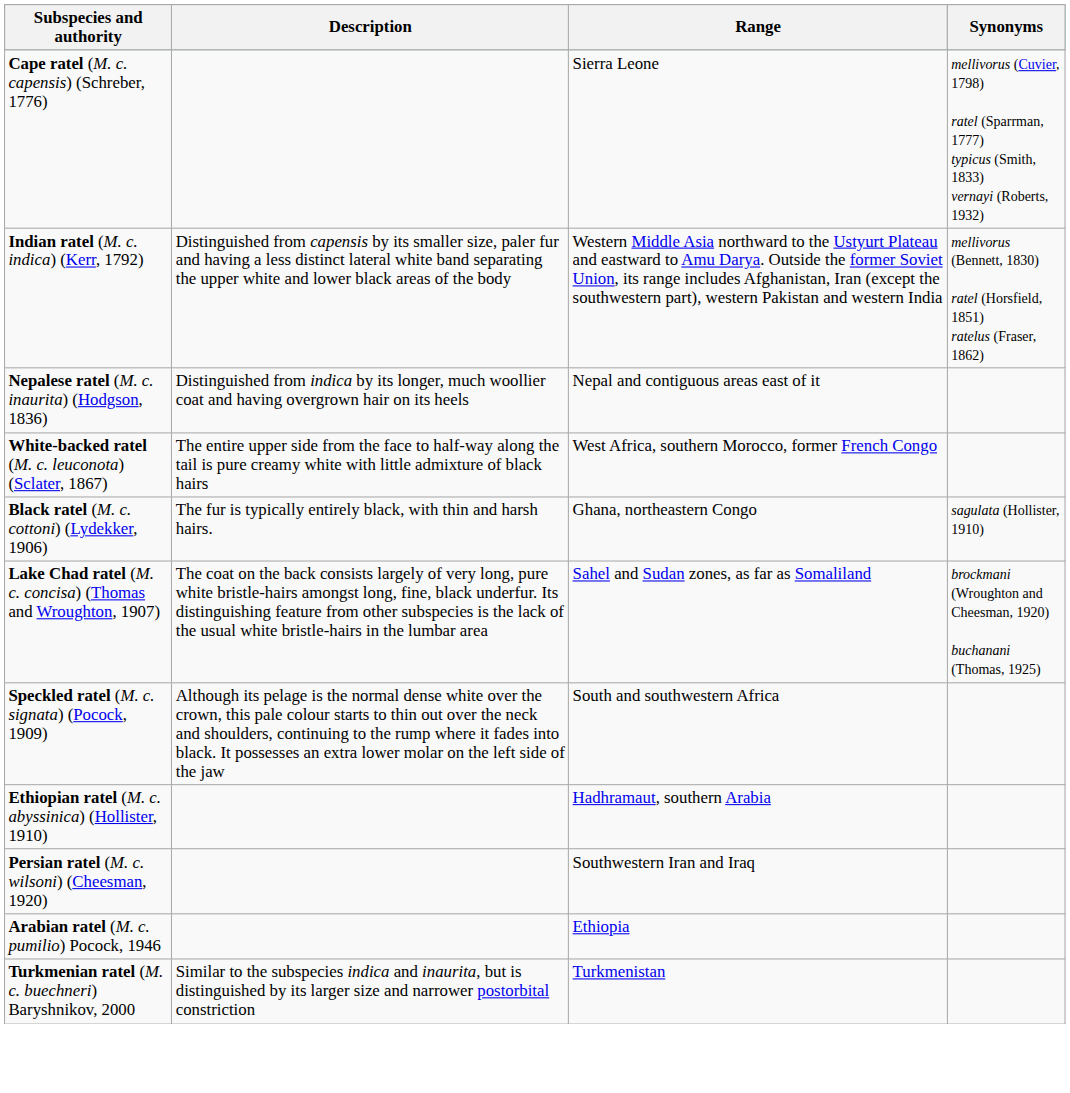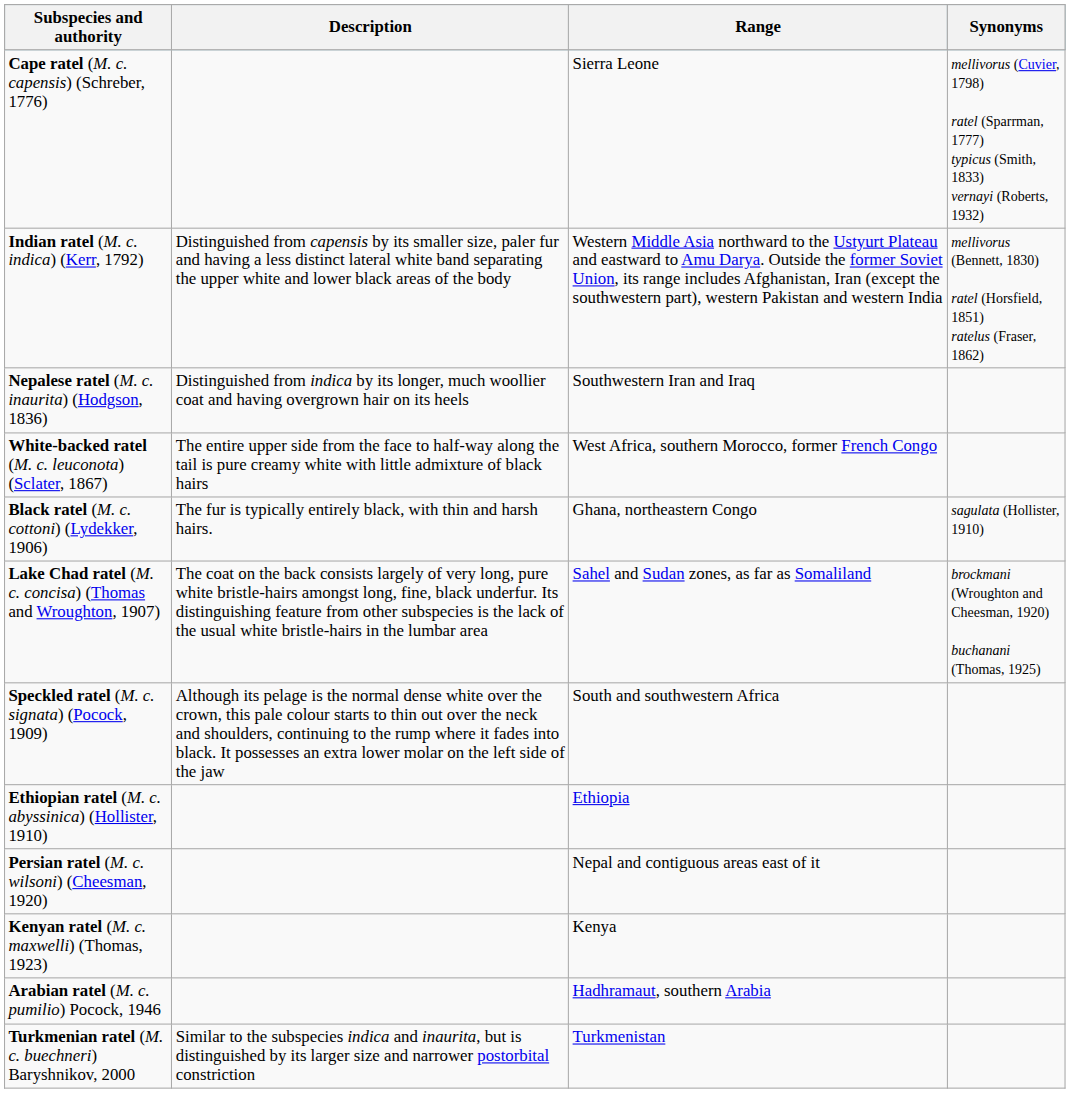(696, 381) Nepal and contiguous areas east of it -> (664, 381) Southwestern Iran and Iraq
(672, 797) Hadhramaut, southern Arabia -> (601, 797) Ethiopia
(664, 862) Southwestern Iran and Iraq -> (696, 862) Nepal and contiguous areas east of it
+ row: (77, 945)
(601, 926) Ethiopia -> (672, 991) Hadhramaut, southern Arabia
